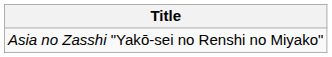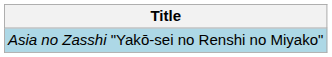(166, 40) no background -> (166, 40) lightblue background
